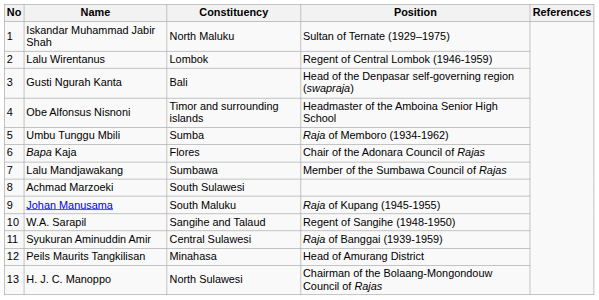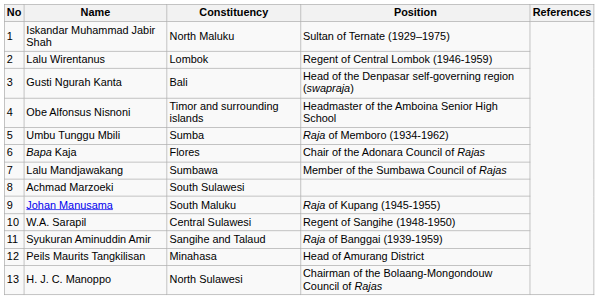(218, 222) Sangihe and Talaud -> (210, 222) Central Sulawesi
(210, 239) Central Sulawesi -> (218, 239) Sangihe and Talaud
